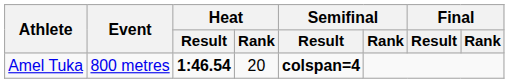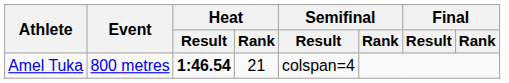(256, 66) 20 -> (256, 66) 21
(321, 66) bold -> (318, 66) normal
